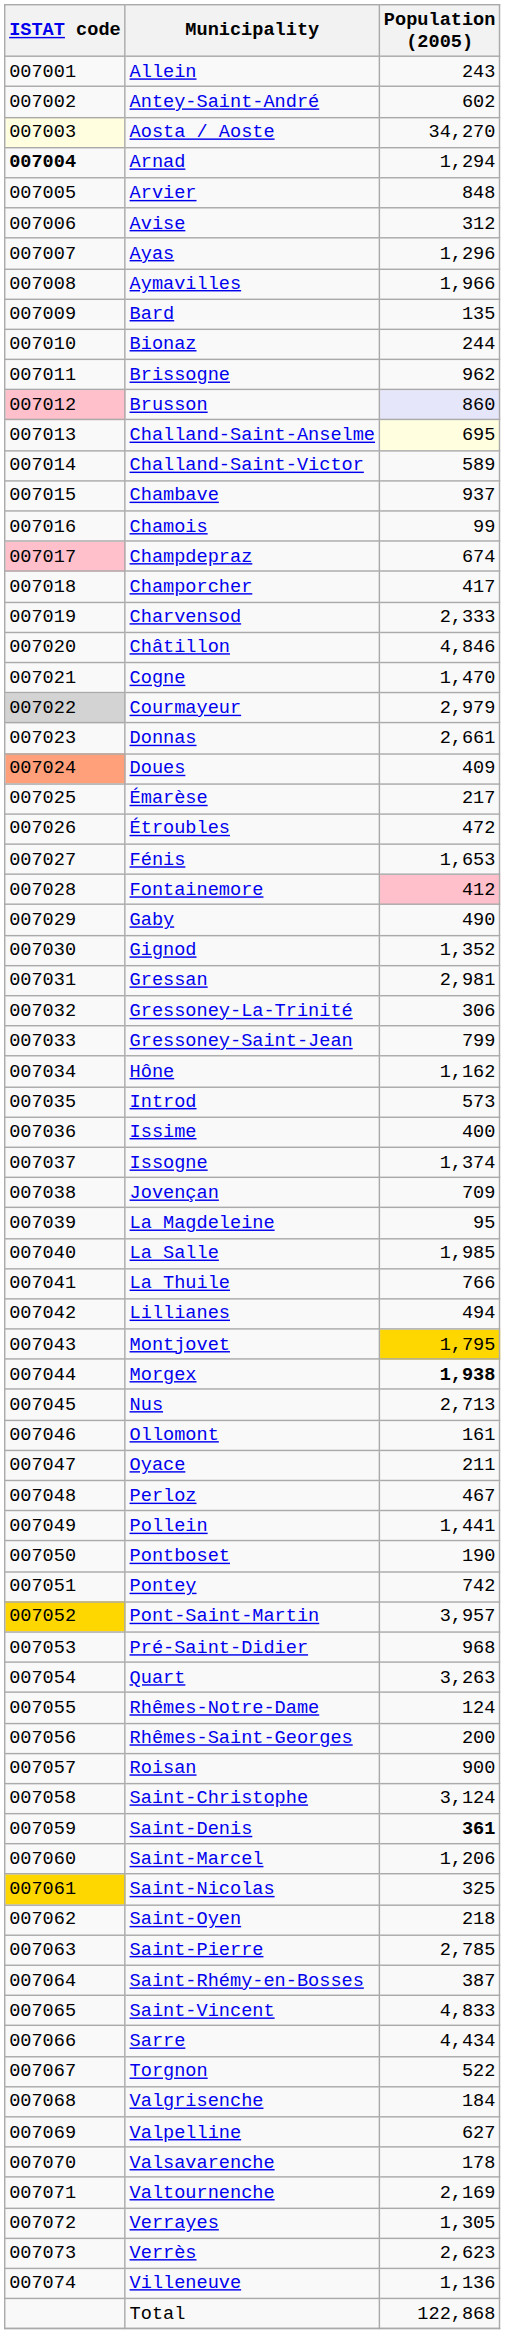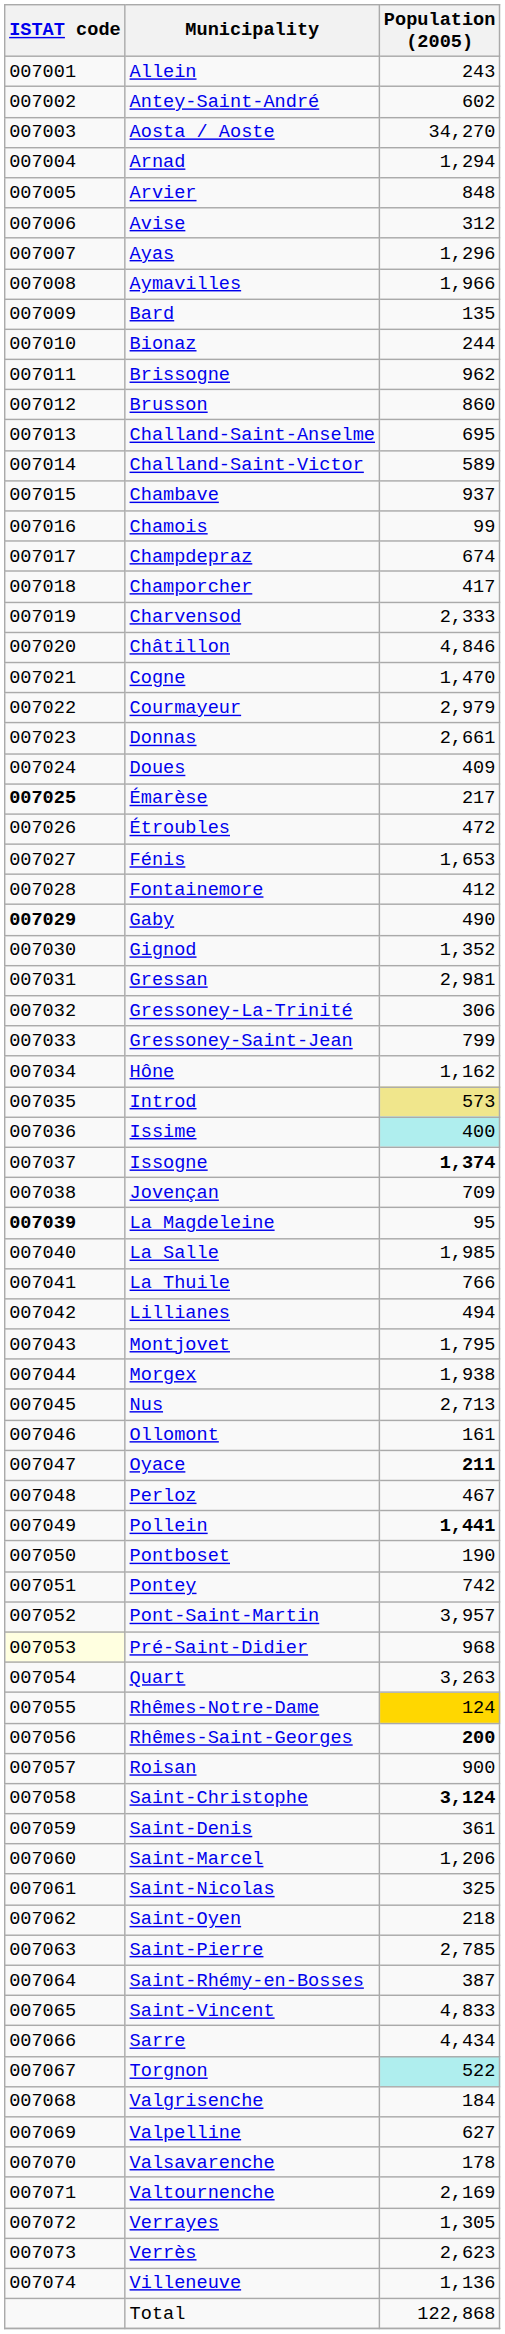(43, 132) lightyellow background -> (43, 132) no background
(43, 163) bold -> (43, 163) normal
(43, 405) pink background -> (43, 405) no background
(479, 405) lavender background -> (479, 405) no background
(479, 435) lightyellow background -> (479, 435) no background
(43, 556) pink background -> (43, 556) no background
(43, 708) lightgrey background -> (43, 708) no background
(43, 768) lightsalmon background -> (43, 768) no background
(43, 799) normal -> (43, 799) bold
(479, 890) pink background -> (479, 890) no background
(43, 920) normal -> (43, 920) bold
(479, 1102) no background -> (479, 1102) khaki background
(479, 1132) no background -> (479, 1132) paleturquoise background
(468, 1162) normal -> (468, 1162) bold
(43, 1223) normal -> (43, 1223) bold
(468, 1344) gold background -> (468, 1344) no background
(468, 1374) bold -> (468, 1374) normal
(479, 1465) normal -> (479, 1465) bold
(468, 1526) normal -> (468, 1526) bold
(43, 1617) gold background -> (43, 1617) no background
(43, 1647) no background -> (43, 1647) lightyellow background
(479, 1708) no background -> (479, 1708) gold background
(479, 1738) normal -> (479, 1738) bold
(468, 1799) normal -> (468, 1799) bold
(479, 1829) bold -> (479, 1829) normal
(43, 1889) gold background -> (43, 1889) no background
(479, 2071) no background -> (479, 2071) paleturquoise background
